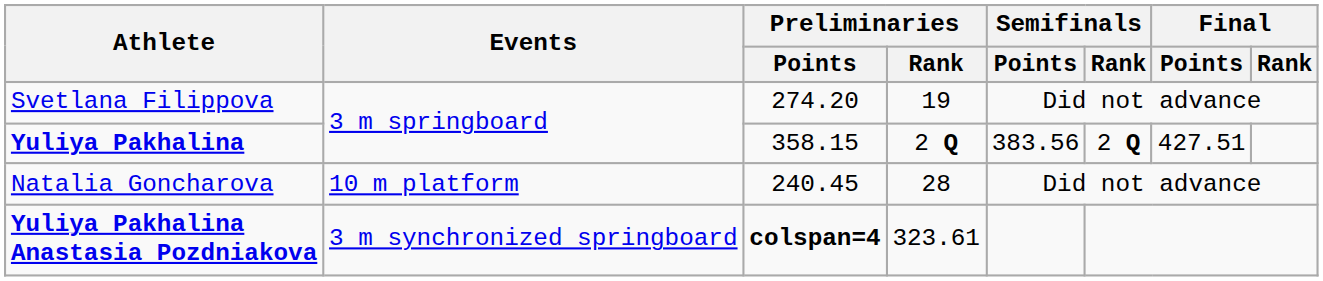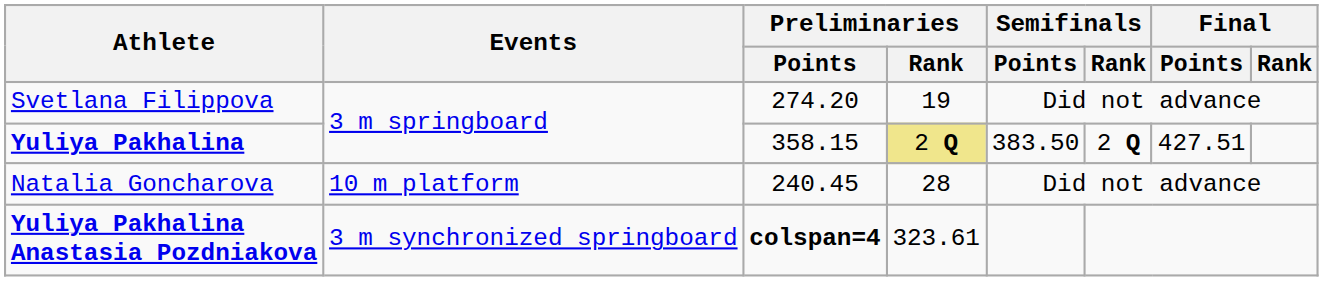(936, 143) no background -> (936, 143) khaki background
(1035, 143) 383.56 -> (1035, 143) 383.50
